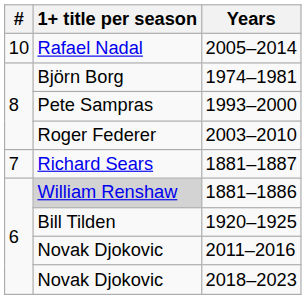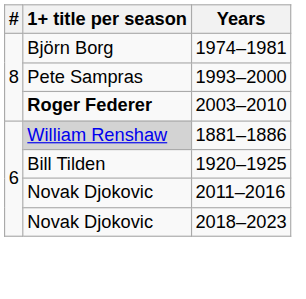- row: (251, 48)
(97, 134) normal -> (90, 105) bold
- row: (251, 163)
